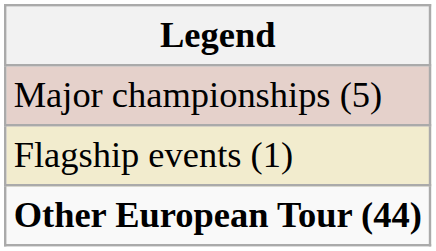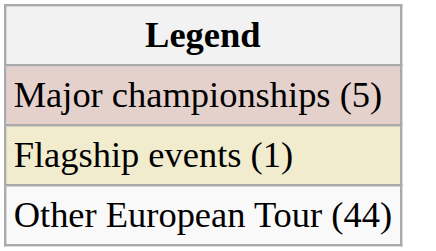(218, 215) bold -> (203, 215) normal
